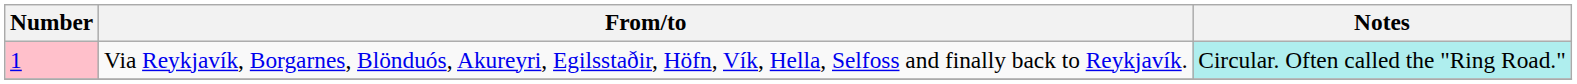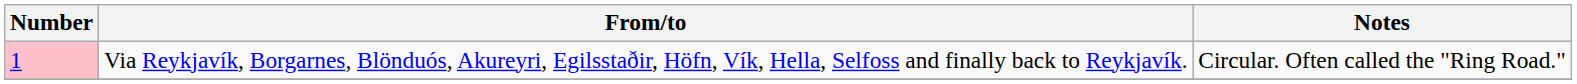(1382, 60) paleturquoise background -> (1382, 60) no background
